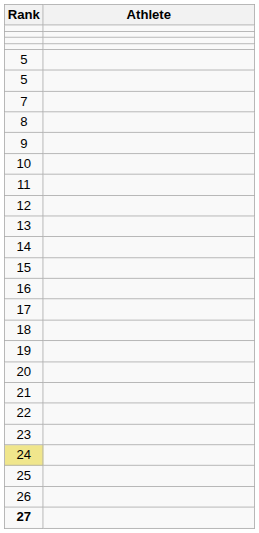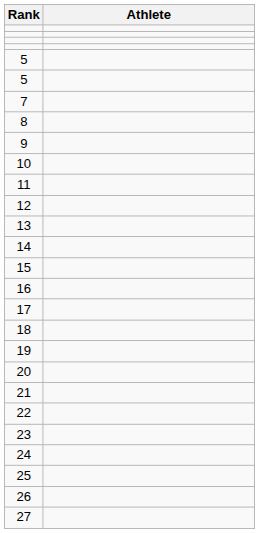(24, 455) khaki background -> (24, 455) no background
(24, 517) bold -> (24, 517) normal
